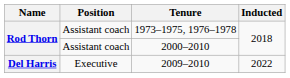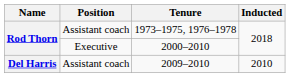(96, 47) Assistant coach -> (96, 47) Executive
(96, 64) Executive -> (96, 64) Assistant coach
(262, 64) 2022 -> (262, 64) 2010
